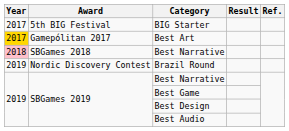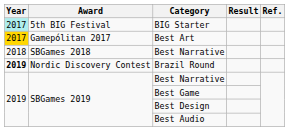(16, 25) no background -> (16, 25) paleturquoise background
(16, 52) pink background -> (16, 52) no background
(16, 65) normal -> (16, 65) bold
